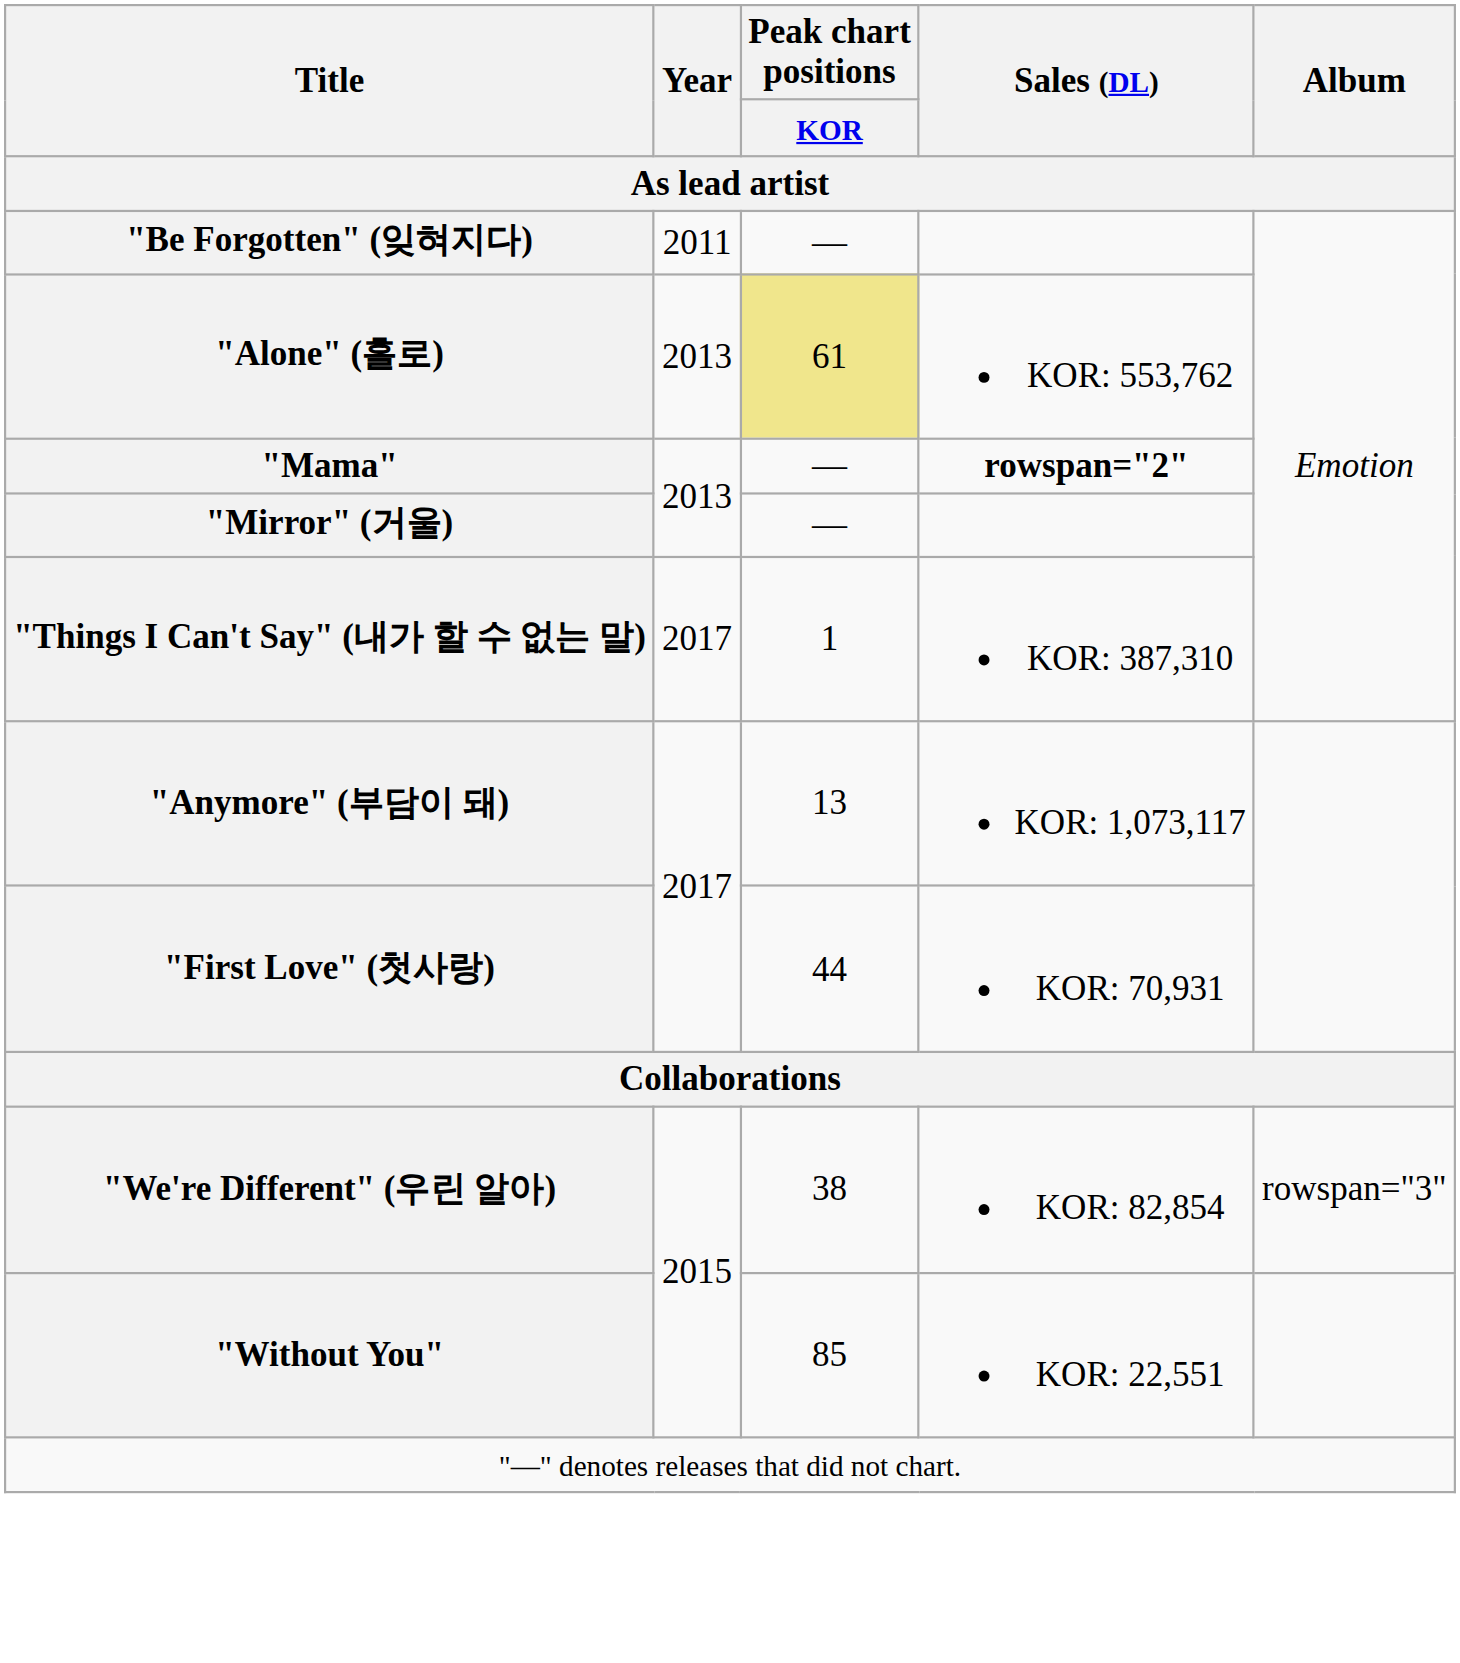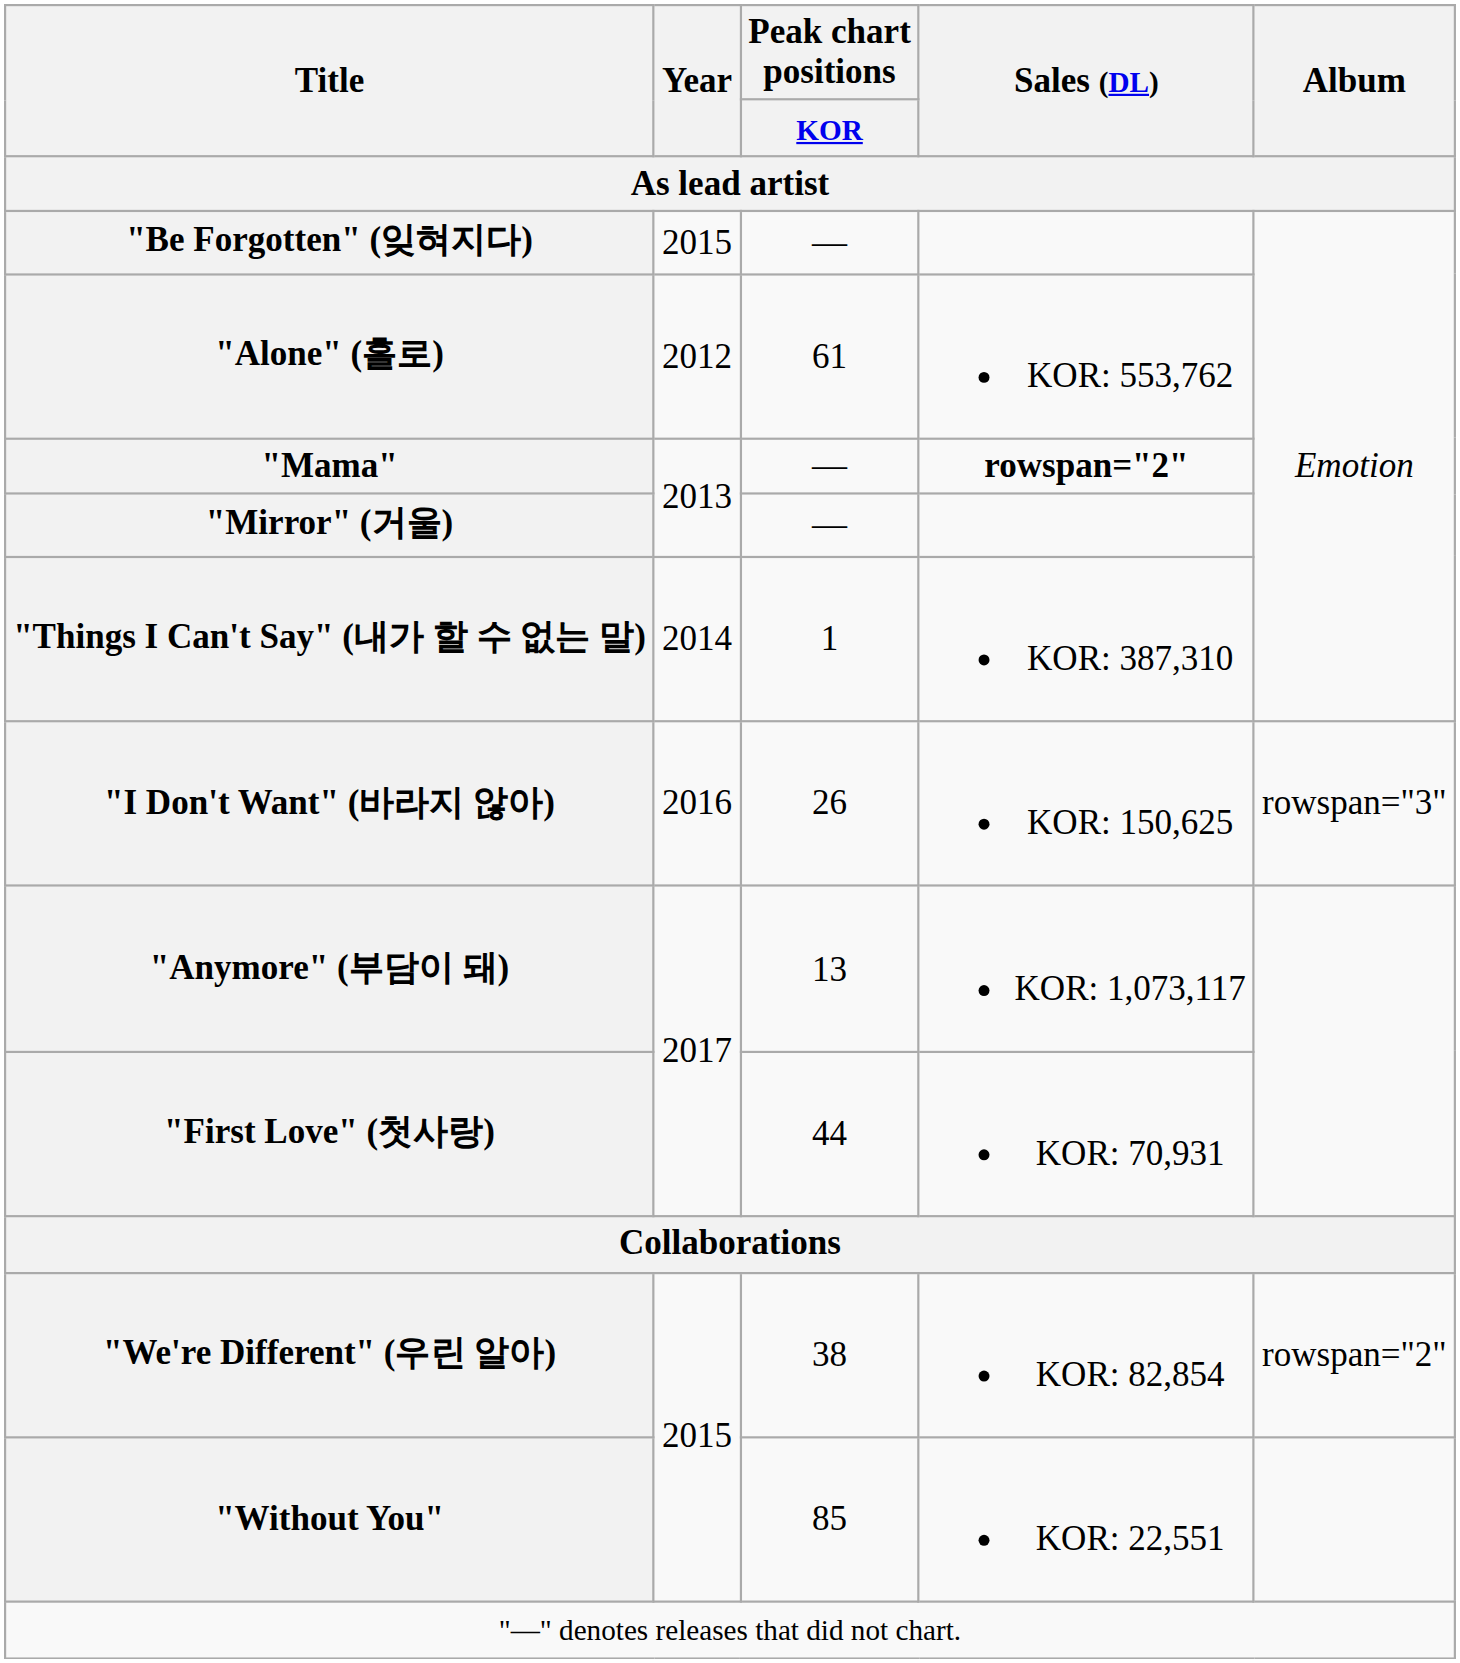(697, 241) 2011 -> (697, 241) 2015
(697, 355) 2013 -> (697, 355) 2012
(830, 355) khaki background -> (830, 355) no background
(697, 638) 2017 -> (697, 638) 2014
+ row: (330, 802)
(1354, 1188) rowspan="3" -> (1354, 1353) rowspan="2"
